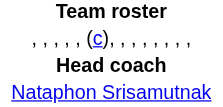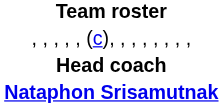(111, 92) normal -> (111, 92) bold
